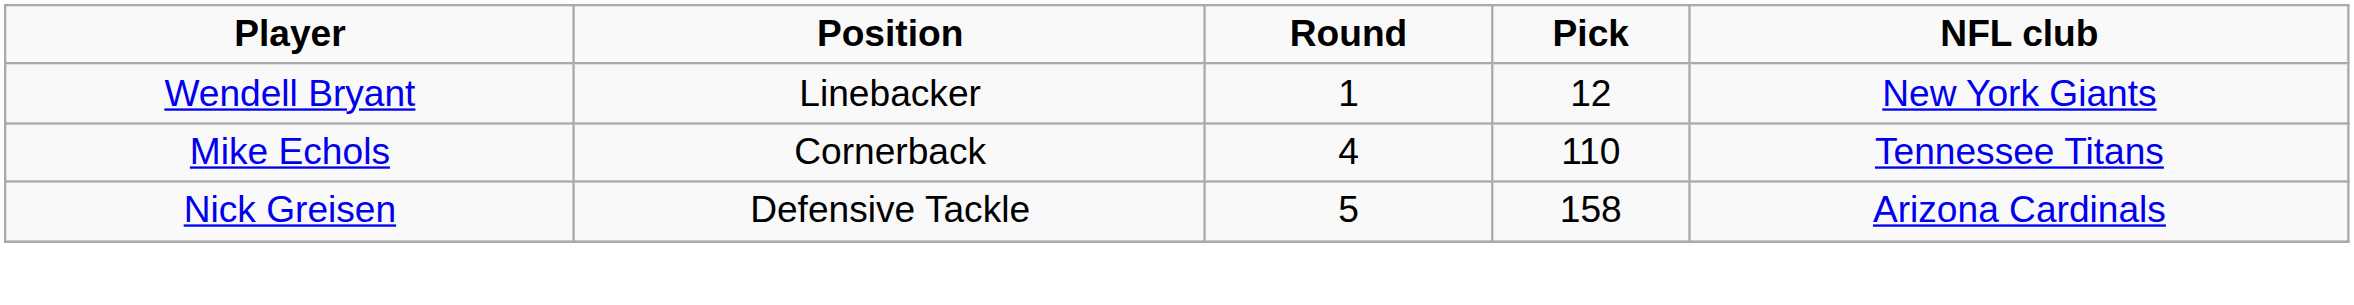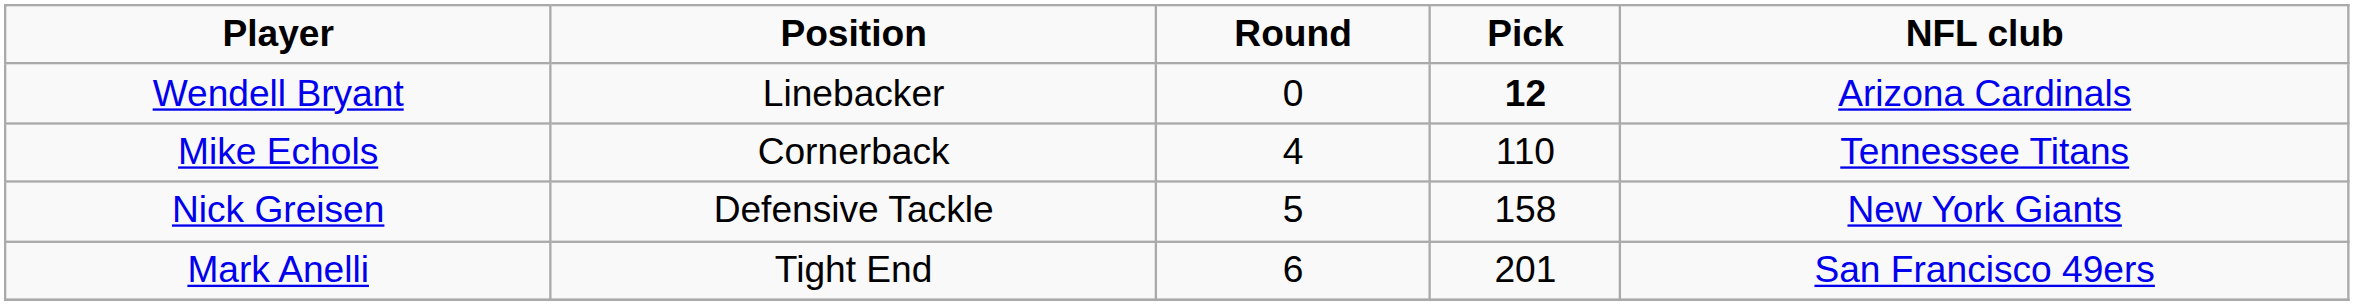(1349, 92) 1 -> (1293, 92) 0
(1591, 92) normal -> (1525, 92) bold
(2019, 92) New York Giants -> (1985, 92) Arizona Cardinals
(2019, 210) Arizona Cardinals -> (1985, 210) New York Giants
+ row: (278, 269)
